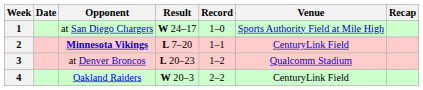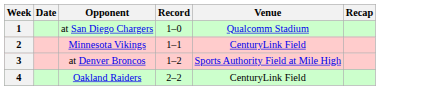- column: (177, 12)
(311, 28) Sports Authority Field at Mile High -> (268, 28) Qualcomm Stadium
(107, 45) bold -> (107, 45) normal
(311, 61) Qualcomm Stadium -> (268, 61) Sports Authority Field at Mile High
